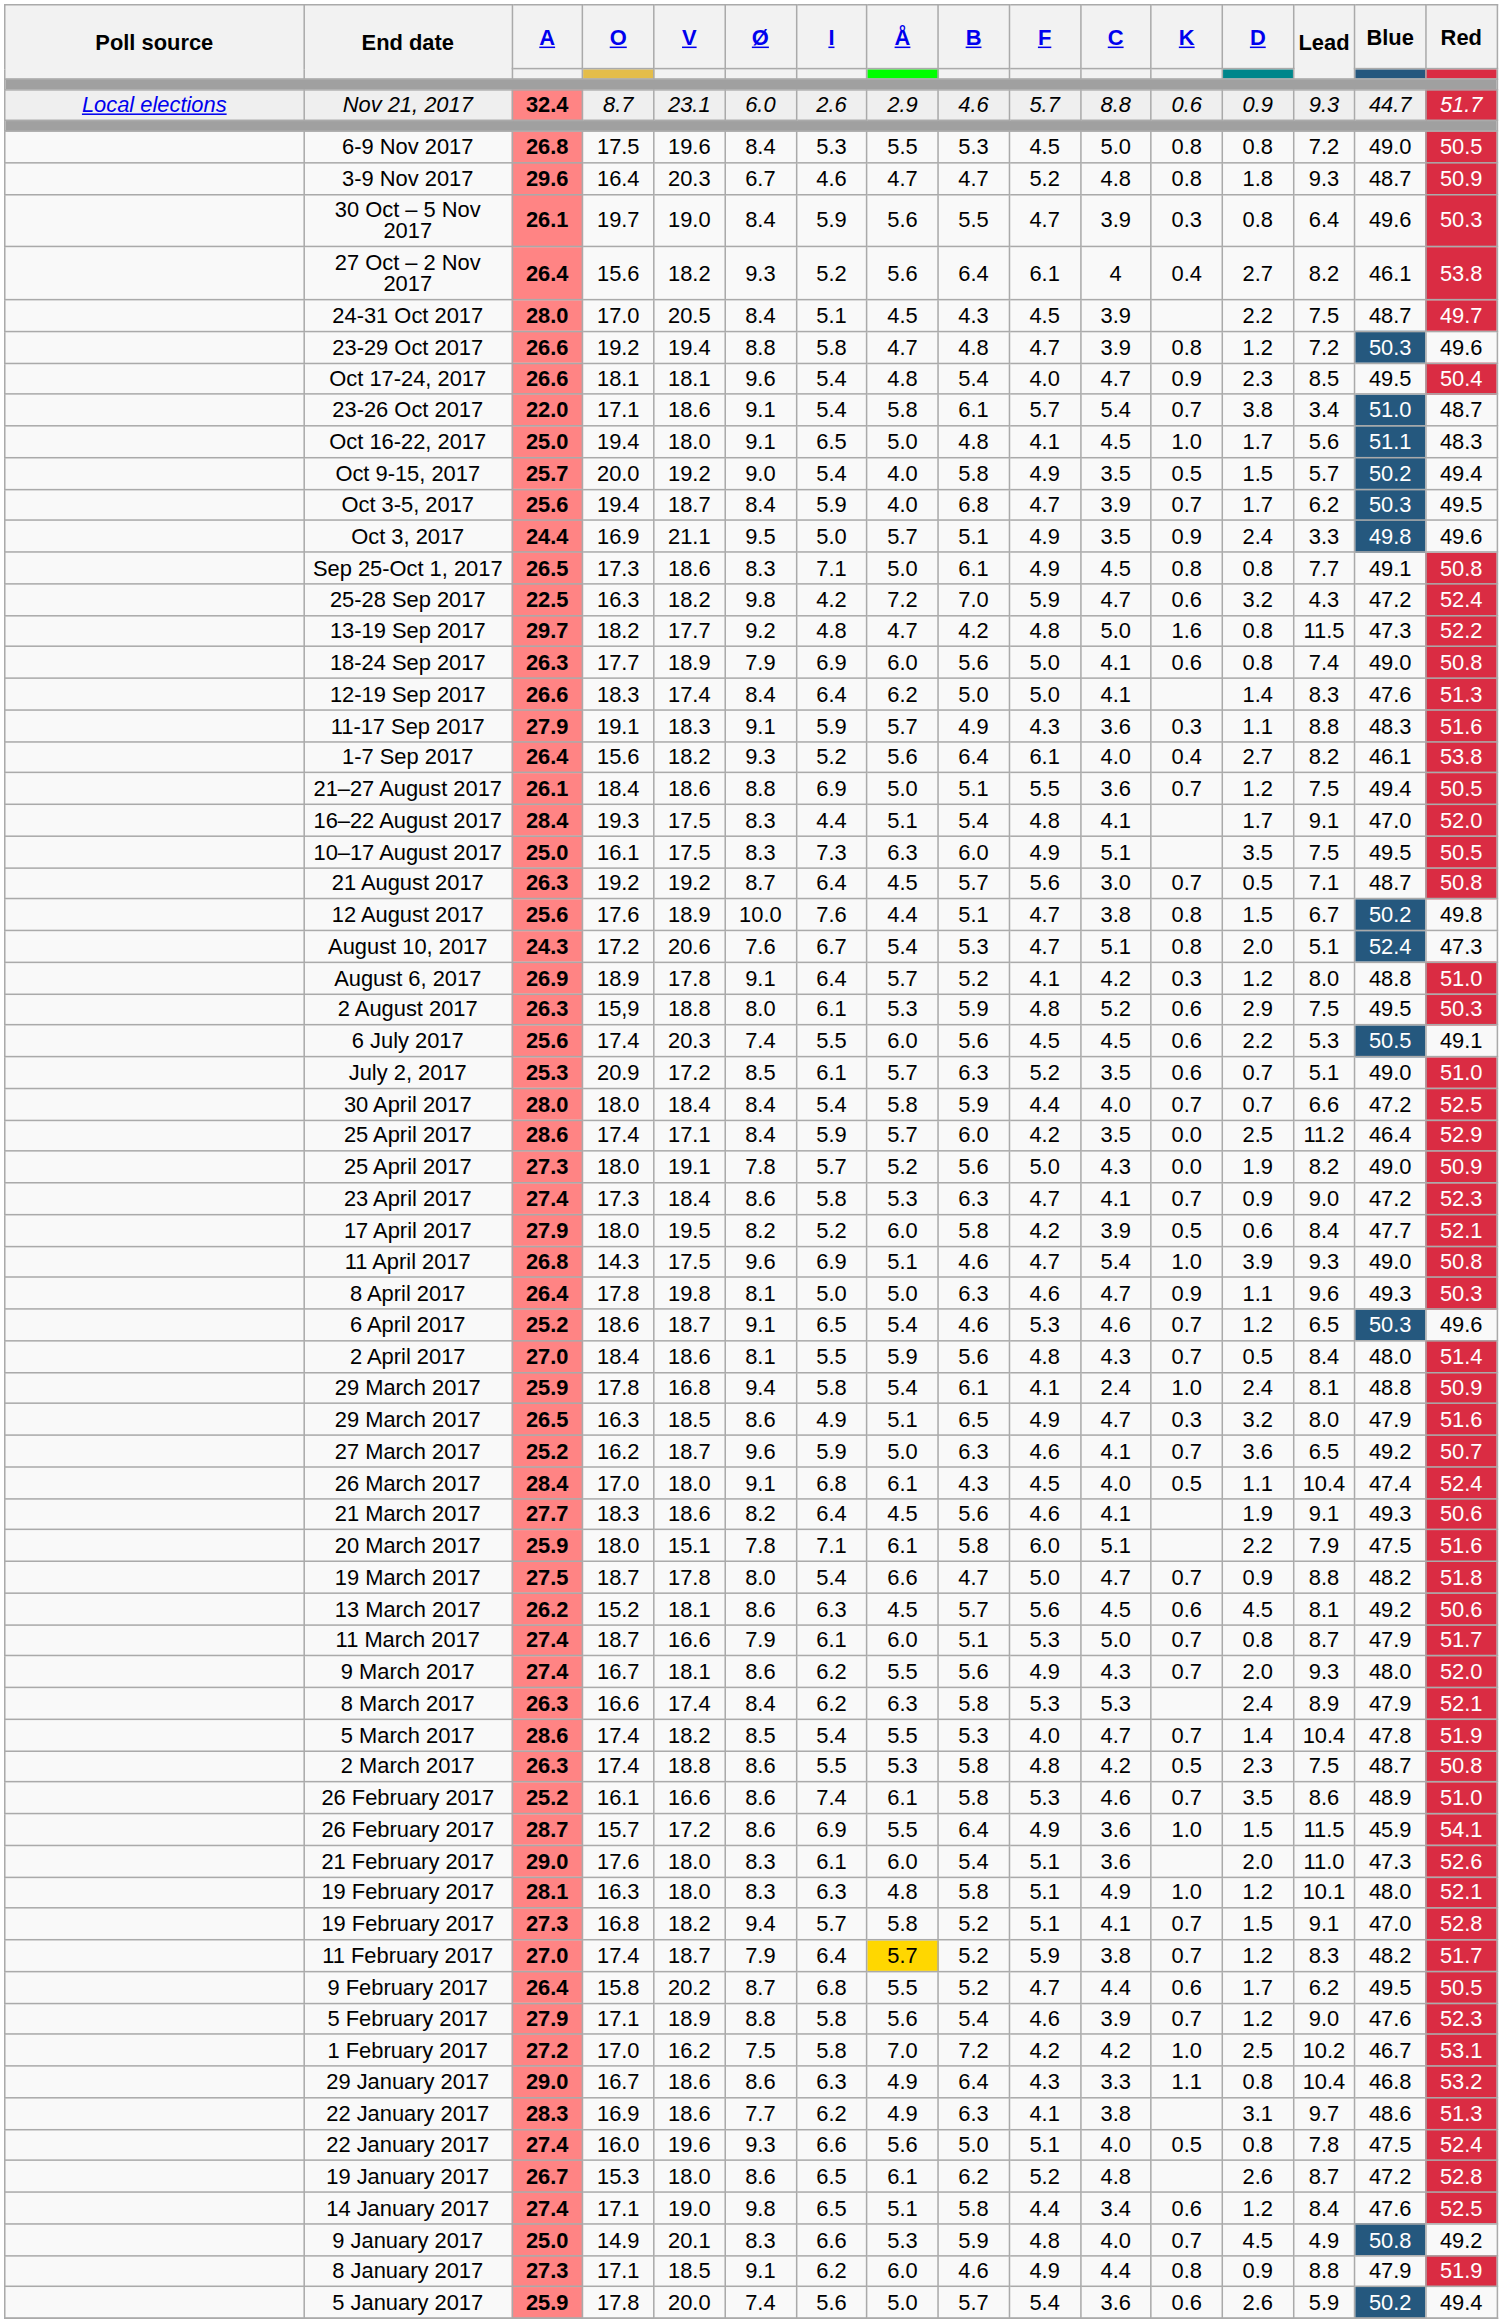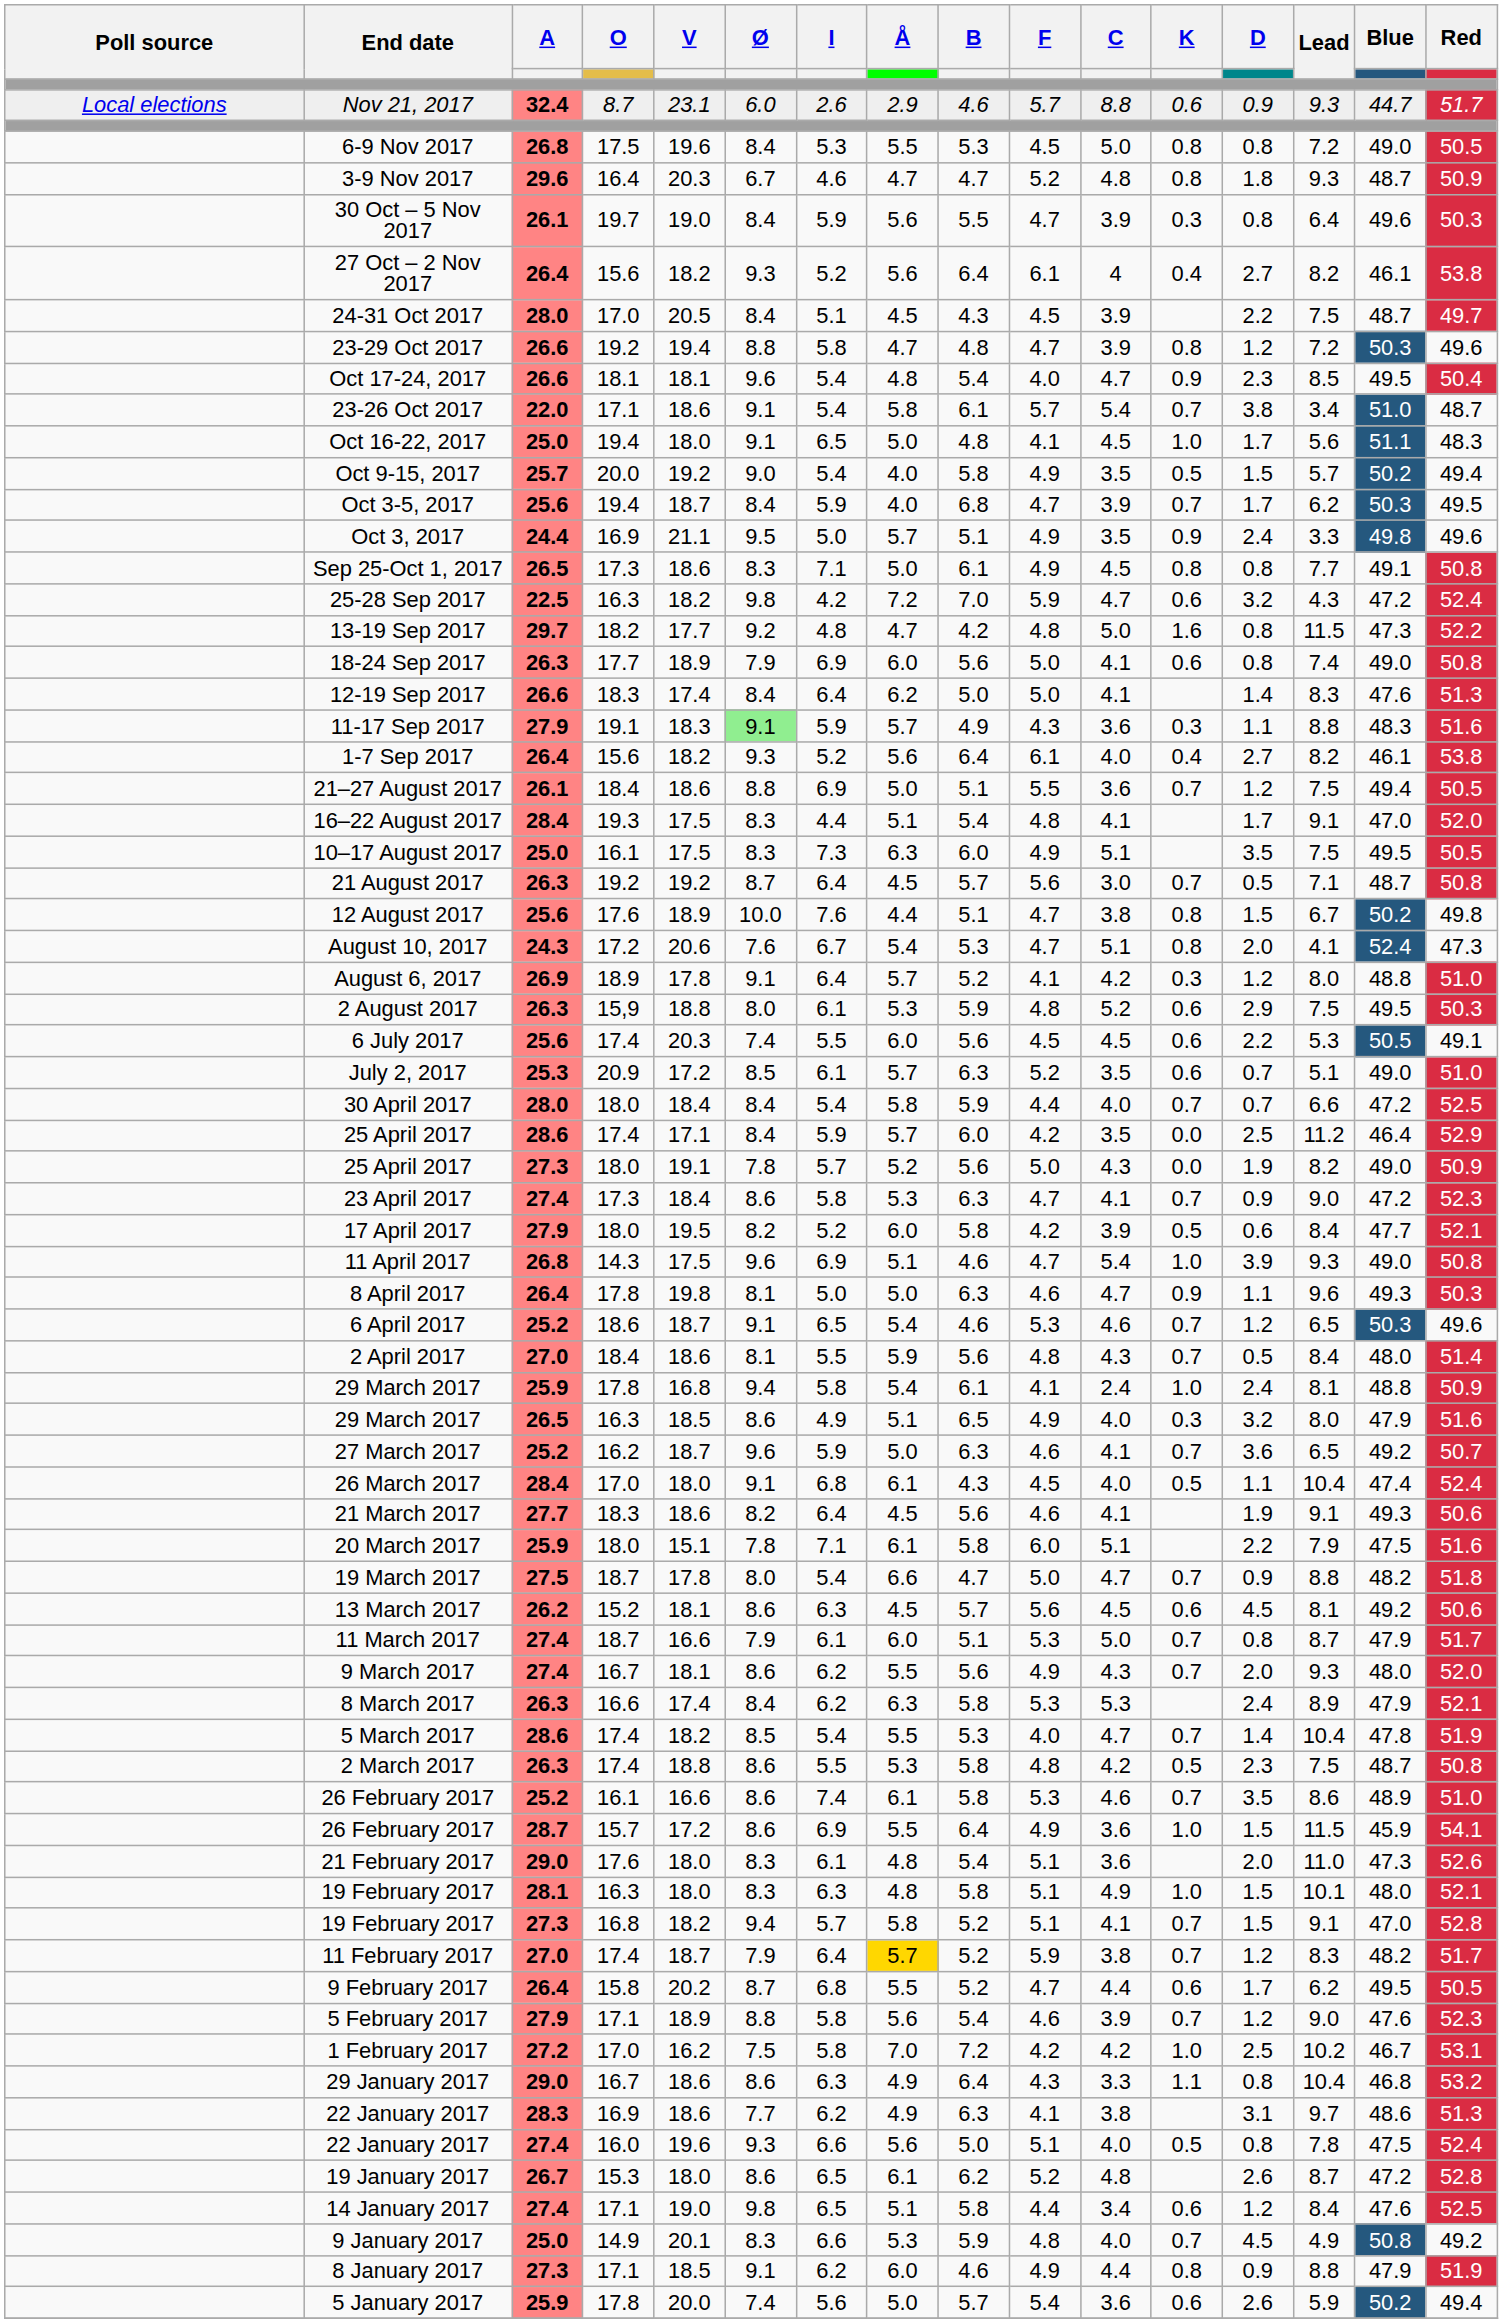(760, 726) no background -> (760, 726) lightgreen background
(1324, 947) 5.1 -> (1324, 947) 4.1
(1116, 1420) 4.7 -> (1116, 1420) 4.0
(902, 1861) 6.0 -> (902, 1861) 4.8
(1258, 1893) 1.2 -> (1258, 1893) 1.5
